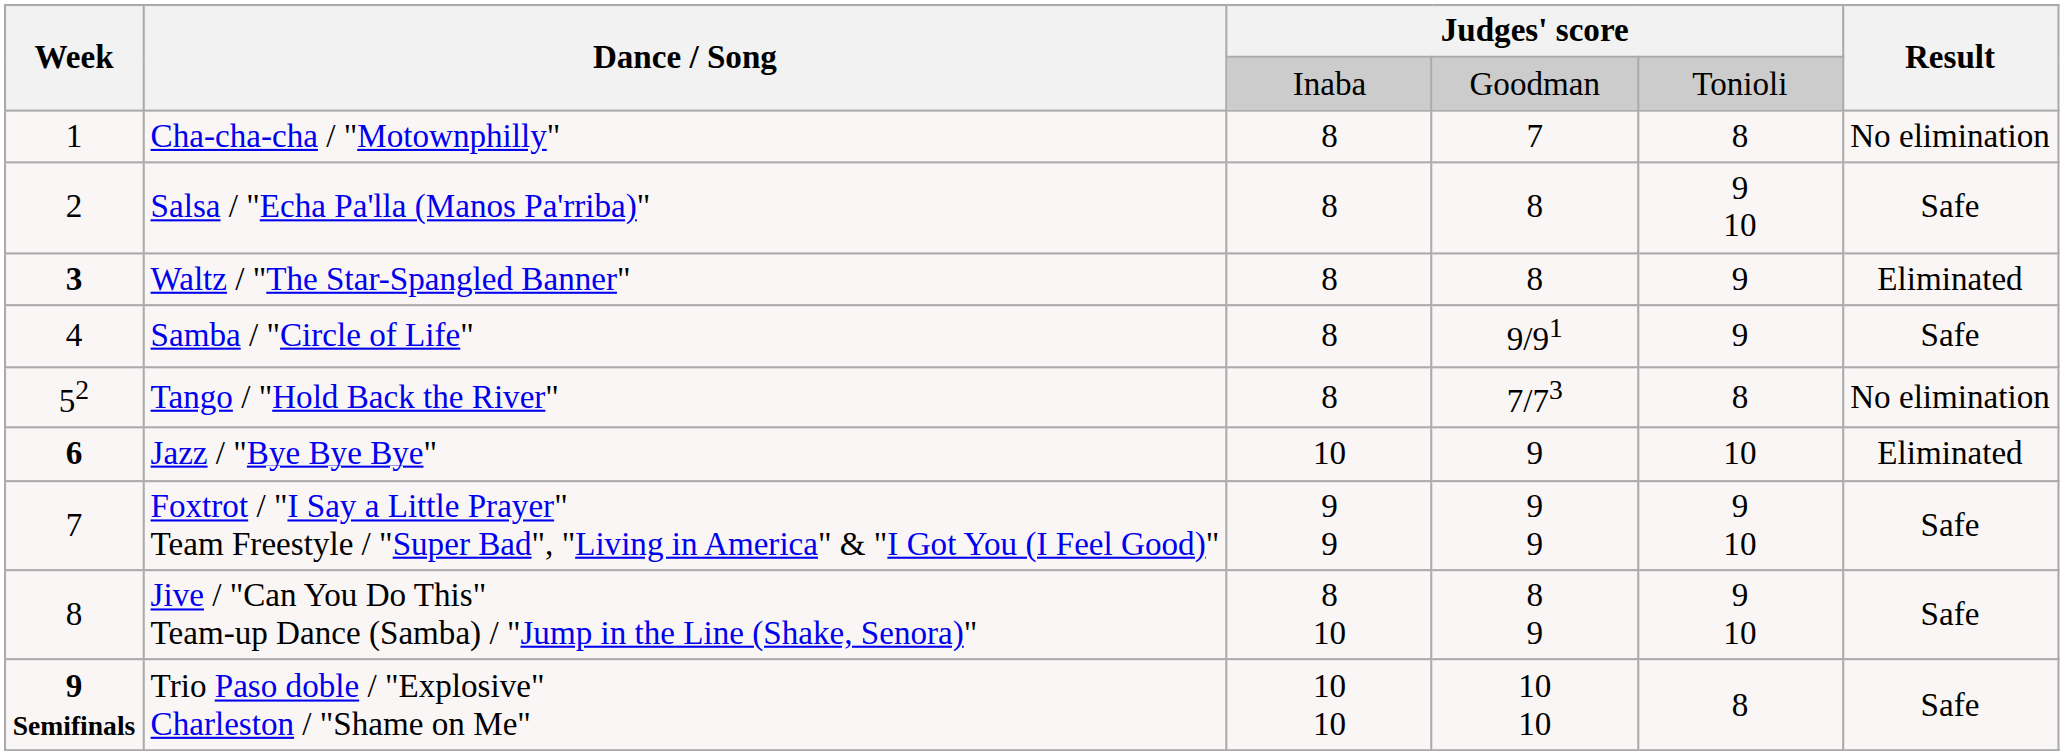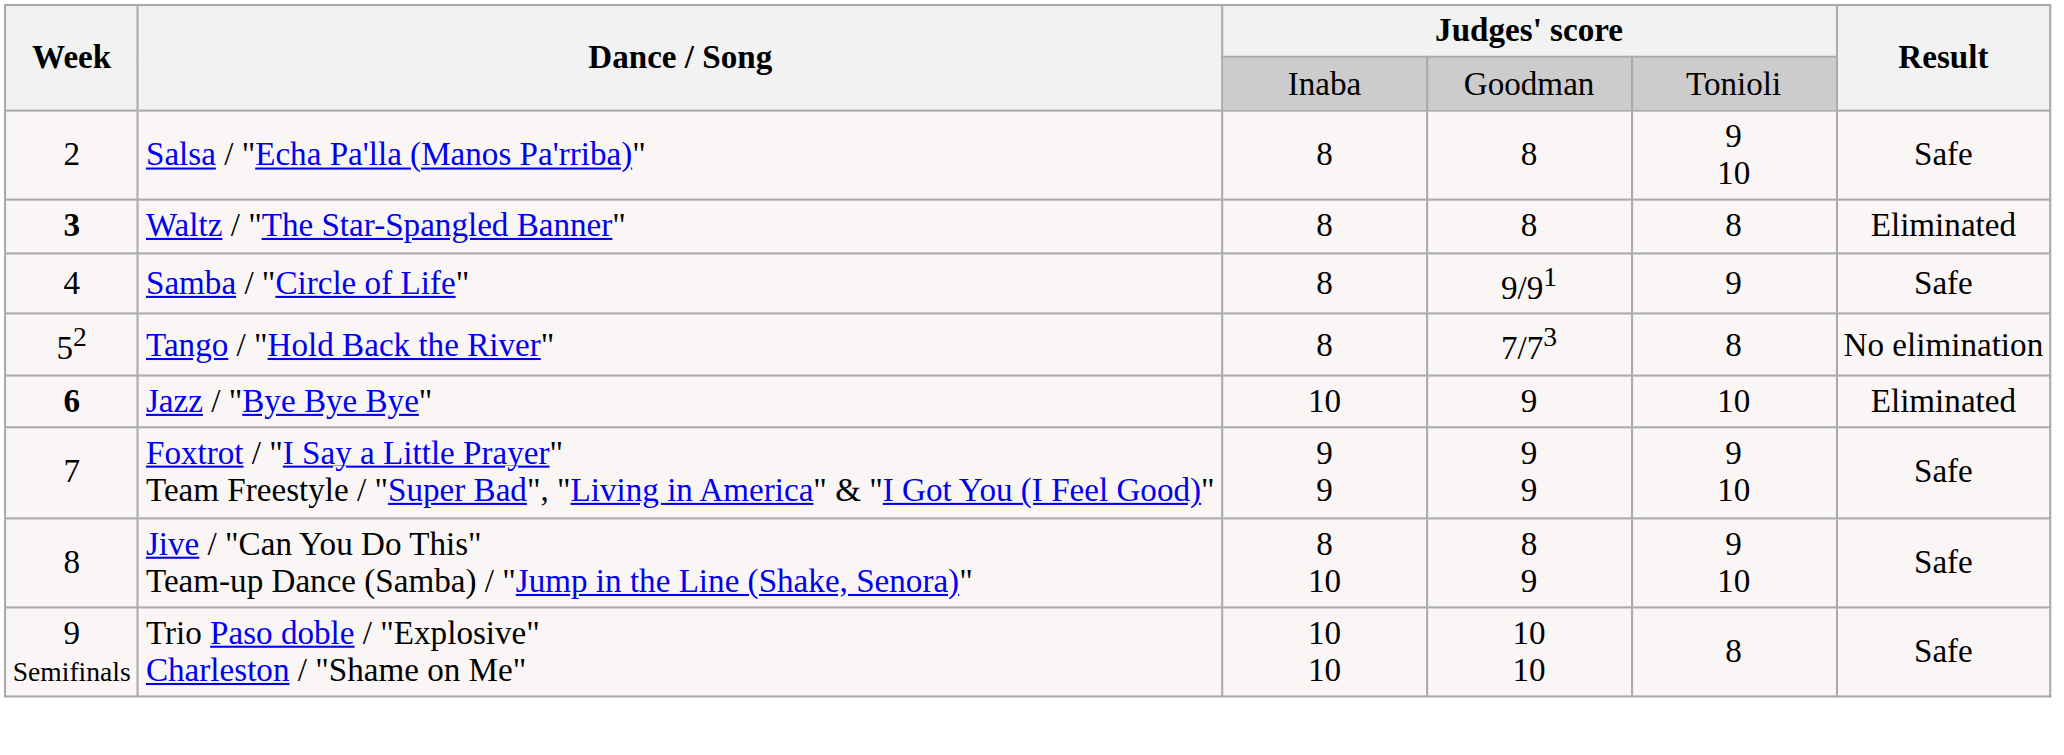- row: (355, 135)
(1740, 278) 9 -> (1734, 225) 8
(74, 704) bold -> (72, 651) normal
